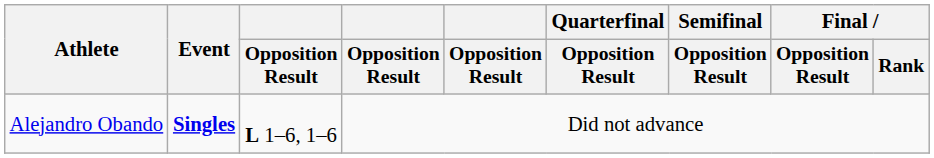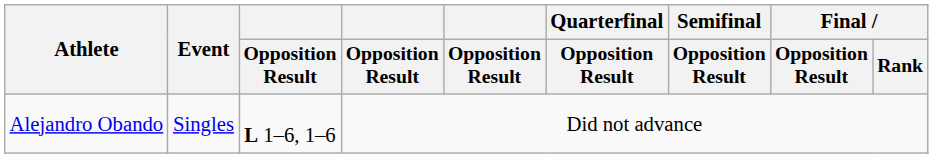(204, 123) bold -> (203, 123) normal
